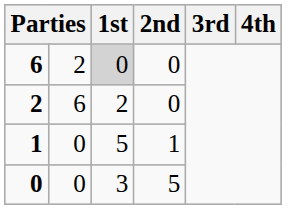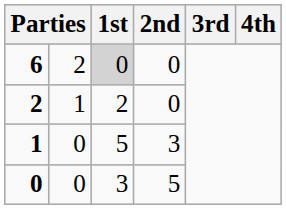(80, 104) 6 -> (80, 104) 1
(174, 143) 1 -> (174, 143) 3
